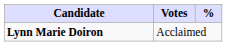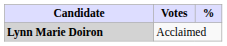(55, 31) no background -> (55, 31) lightgrey background
